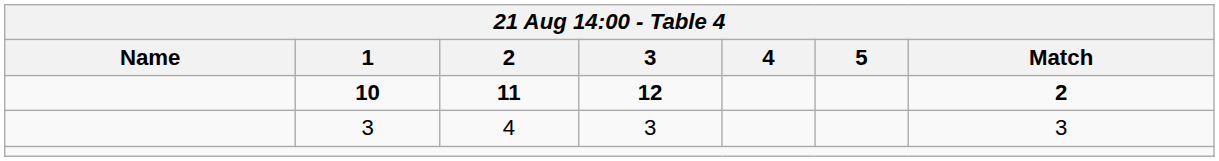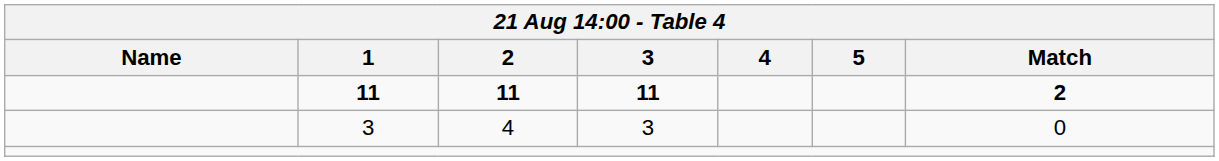(368, 92) 10 -> (368, 92) 11
(650, 92) 12 -> (648, 92) 11
(1061, 127) 3 -> (1060, 127) 0
